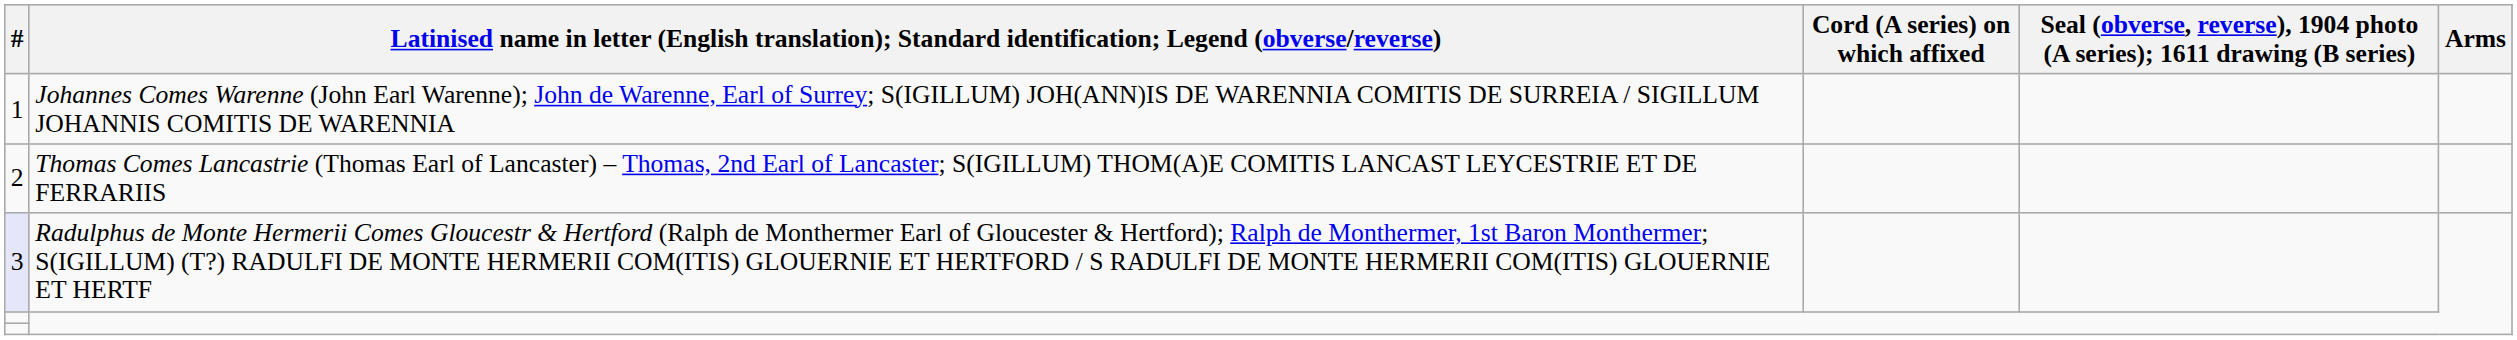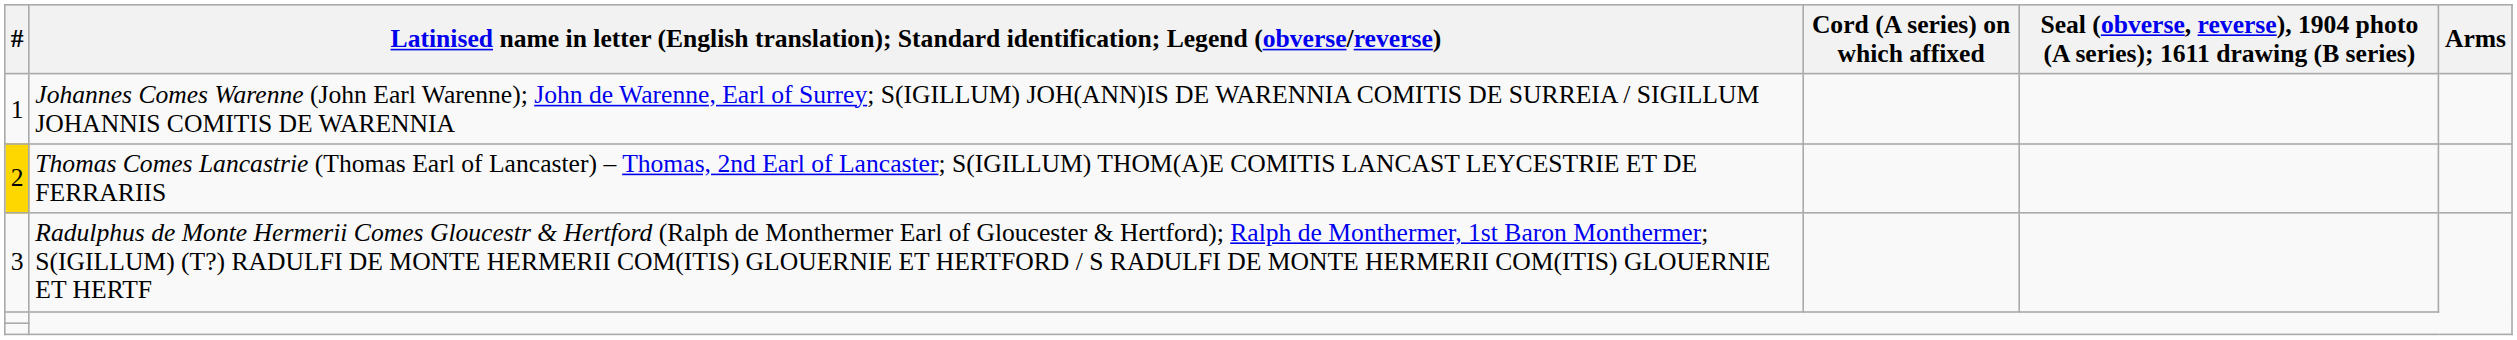(17, 178) no background -> (17, 178) gold background
(17, 261) lavender background -> (17, 261) no background
